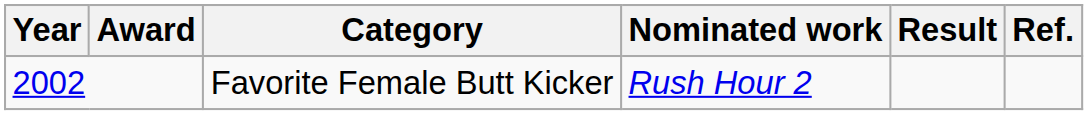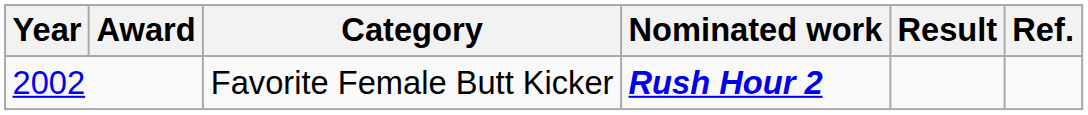(720, 82) normal -> (726, 82) bold
